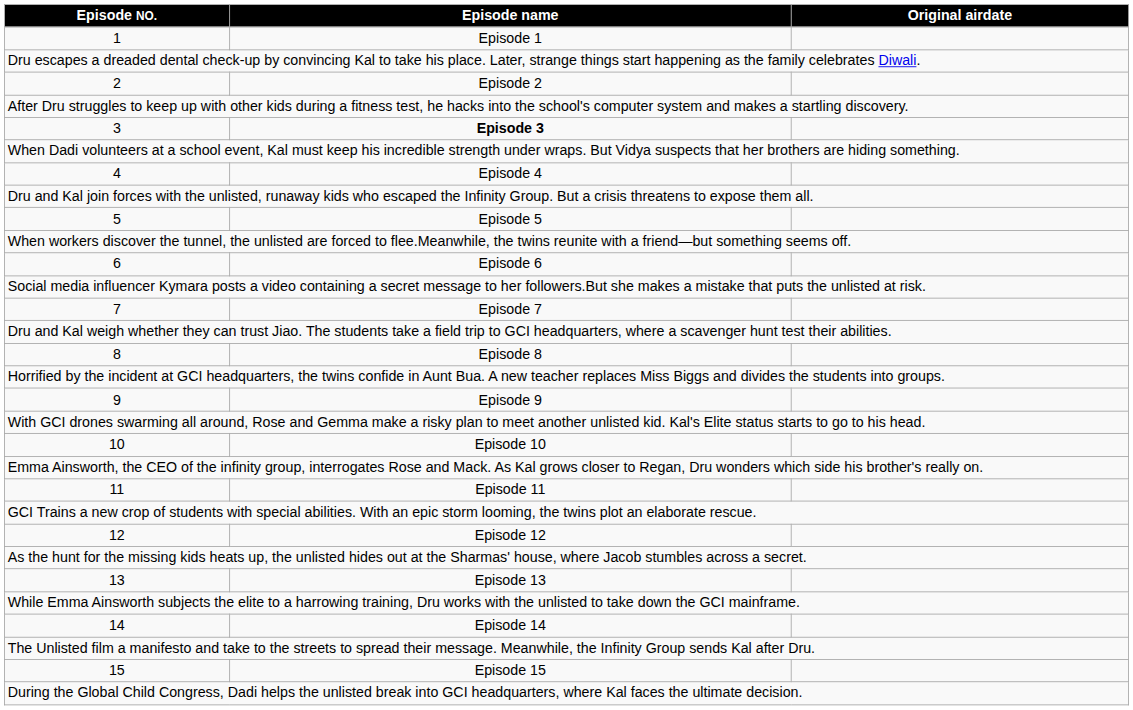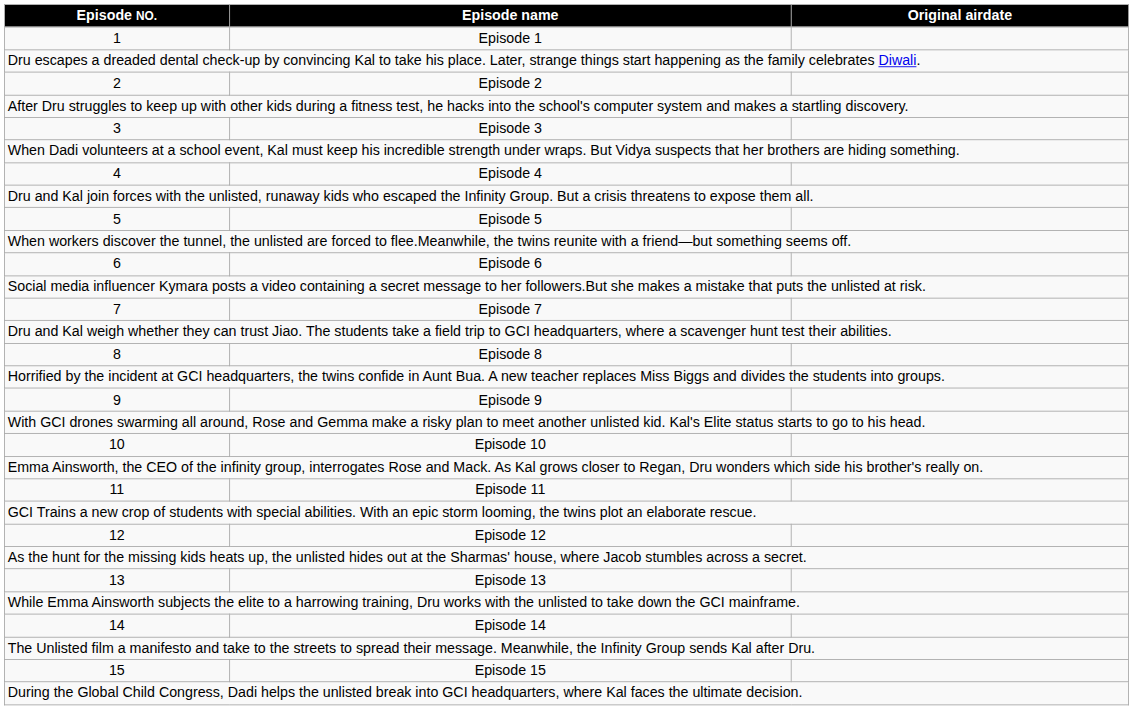(510, 128) bold -> (510, 128) normal
